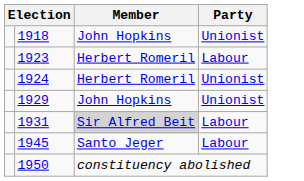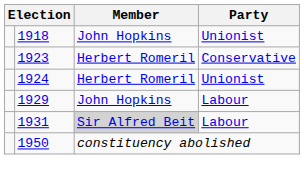(225, 58) Labour -> (249, 58) Conservative
(233, 101) Unionist -> (225, 101) Labour
- row: (33, 144)
